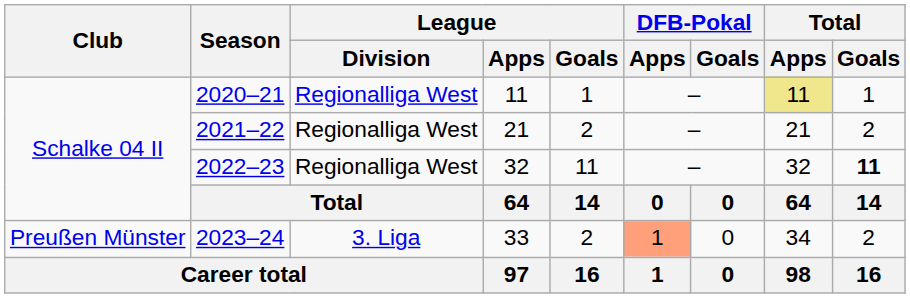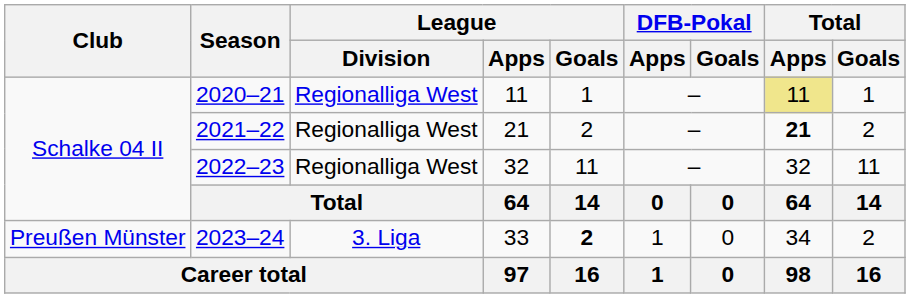(798, 130) normal -> (798, 130) bold
(869, 166) bold -> (869, 166) normal
(587, 238) normal -> (587, 238) bold
(657, 238) lightsalmon background -> (657, 238) no background
